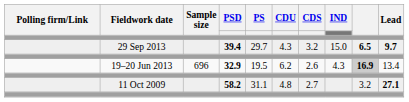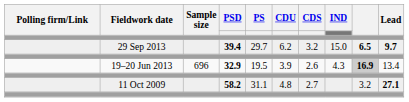(286, 47) 4.3 -> (286, 47) 6.2
(286, 66) 6.2 -> (286, 66) 3.9
